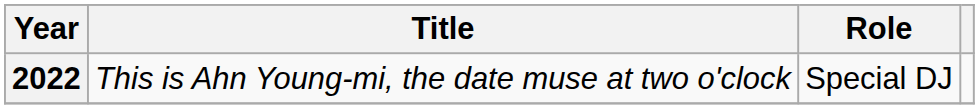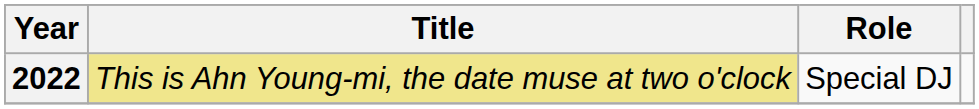(443, 77) no background -> (443, 77) khaki background
